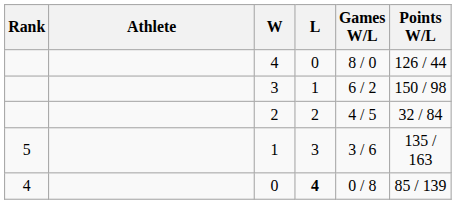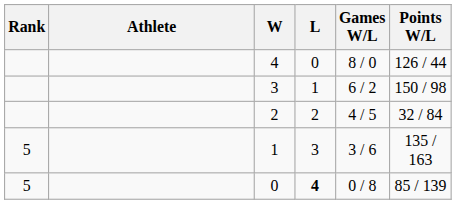(27, 185) 4 -> (27, 185) 5
